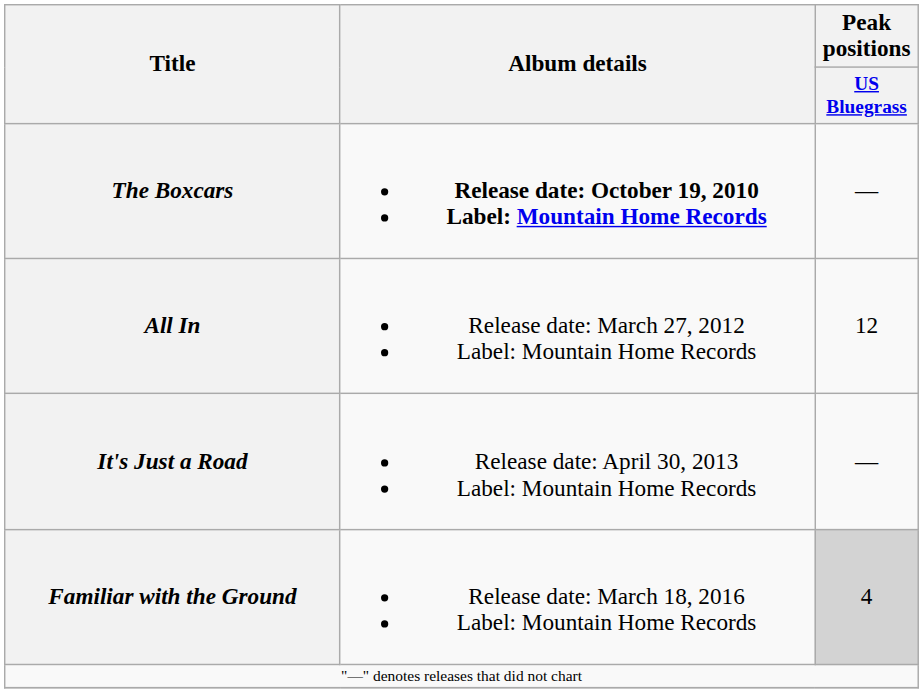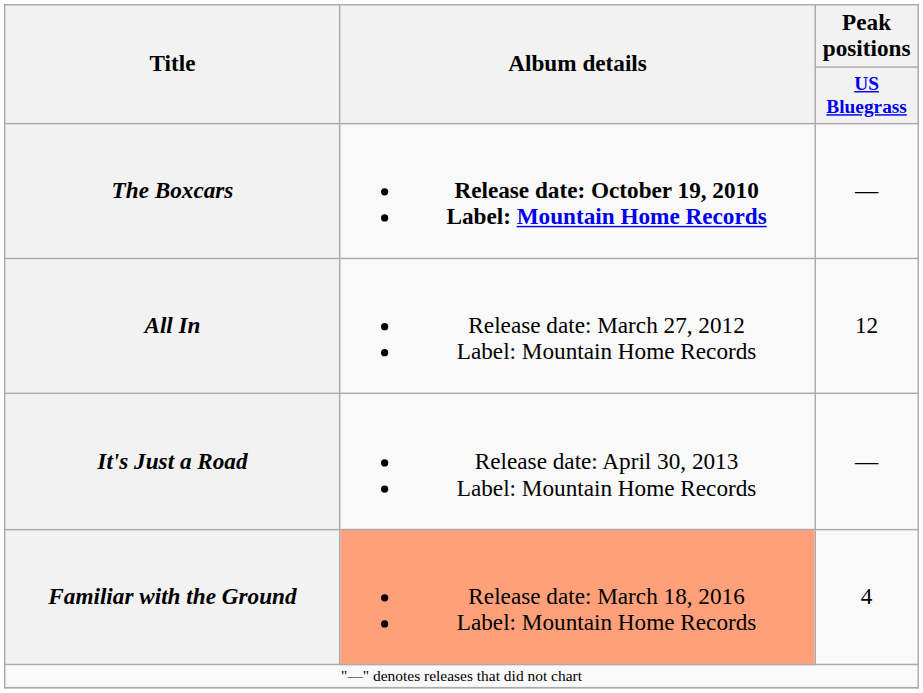(578, 610) no background -> (578, 610) lightsalmon background
(867, 596) lightgrey background -> (867, 596) no background
